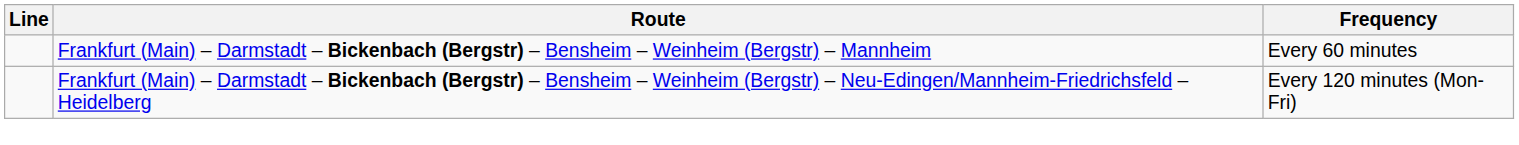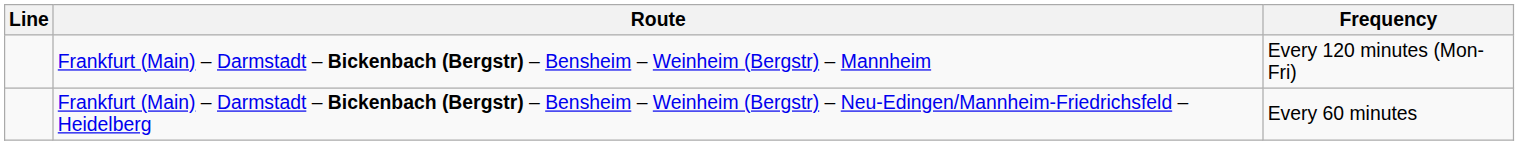(1342, 50) Every 60 minutes -> (1376, 61) Every 120 minutes (Mon-Fri)
(1376, 92) Every 120 minutes (Mon-Fri) -> (1342, 113) Every 60 minutes
